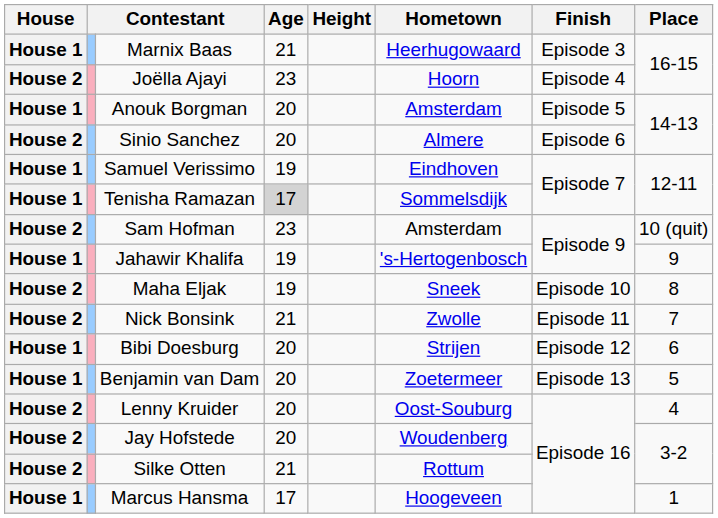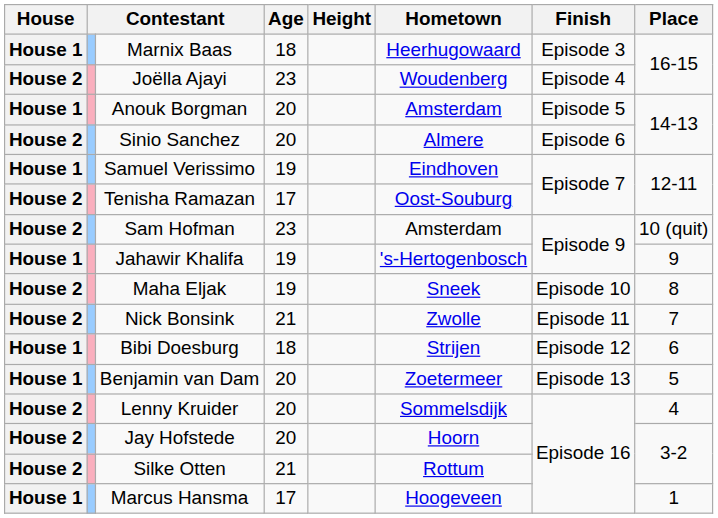(286, 49) 21 -> (286, 49) 18
(454, 79) Hoorn -> (454, 79) Woudenberg
(46, 199) House 1 -> (46, 199) House 2
(286, 199) lightgrey background -> (286, 199) no background
(454, 199) Sommelsdijk -> (454, 199) Oost-Souburg
(286, 348) 20 -> (286, 348) 18
(454, 408) Oost-Souburg -> (454, 408) Sommelsdijk
(454, 438) Woudenberg -> (454, 438) Hoorn
